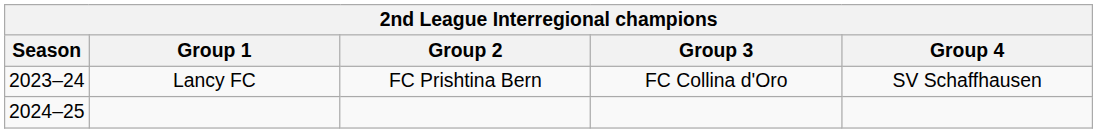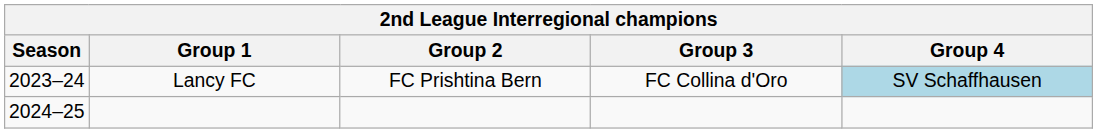(967, 81) no background -> (967, 81) lightblue background
